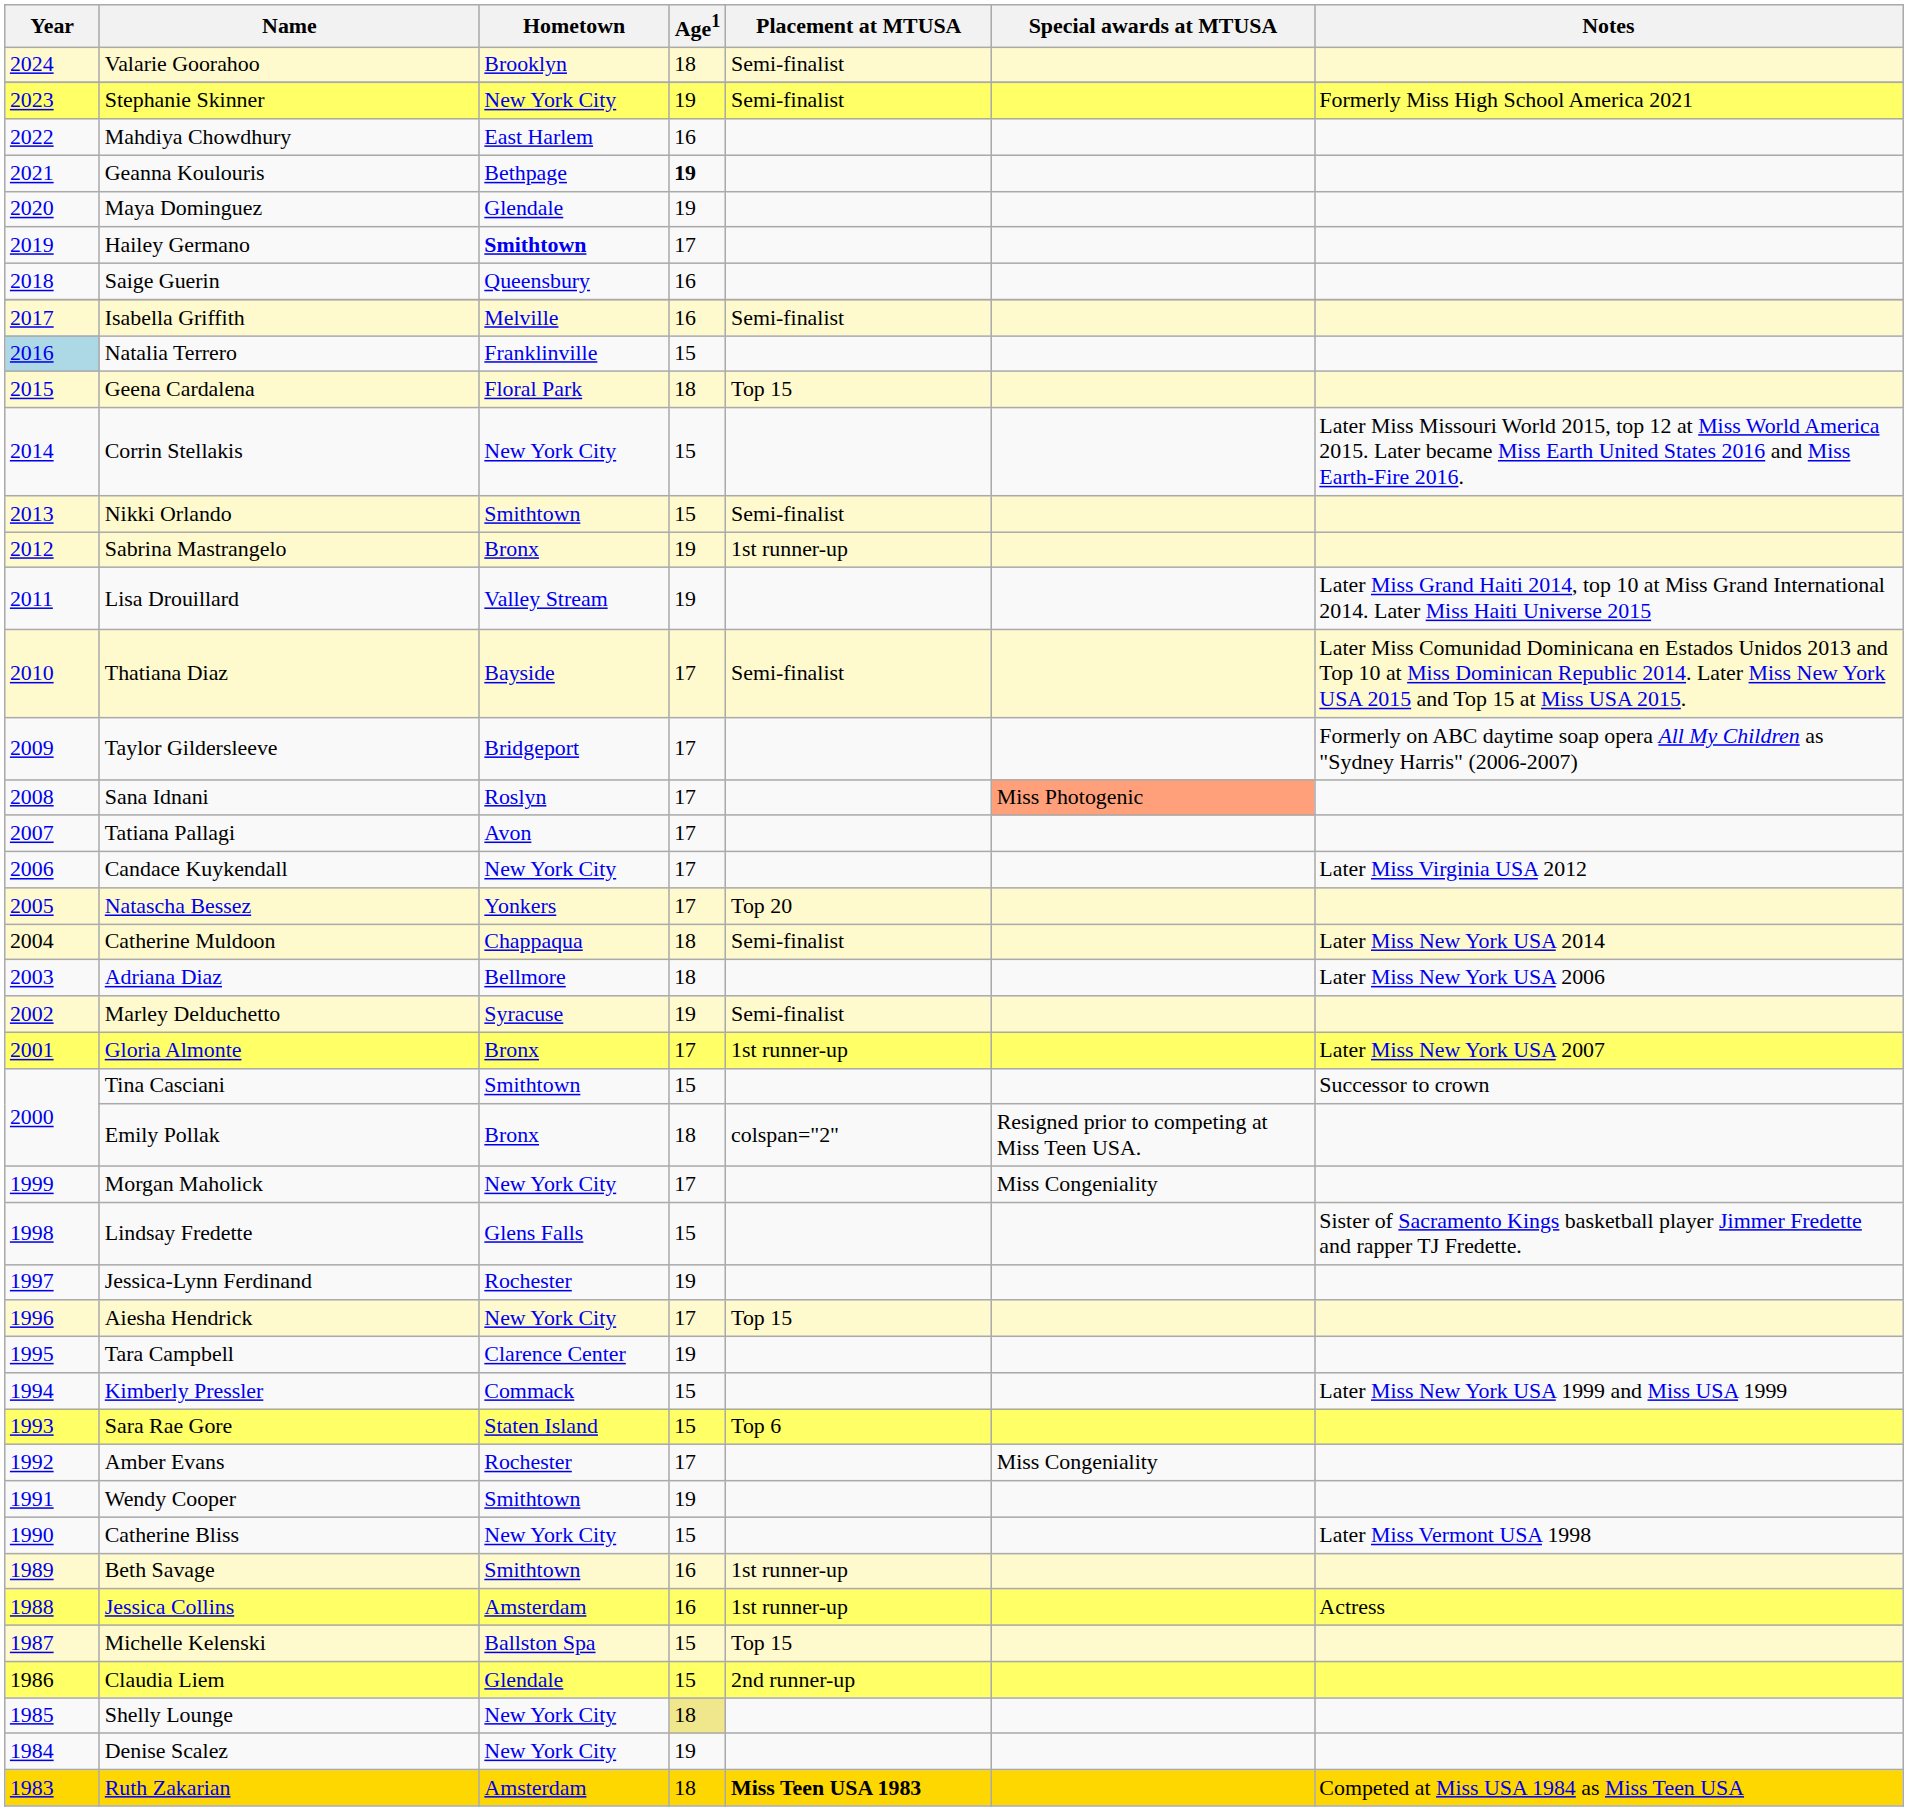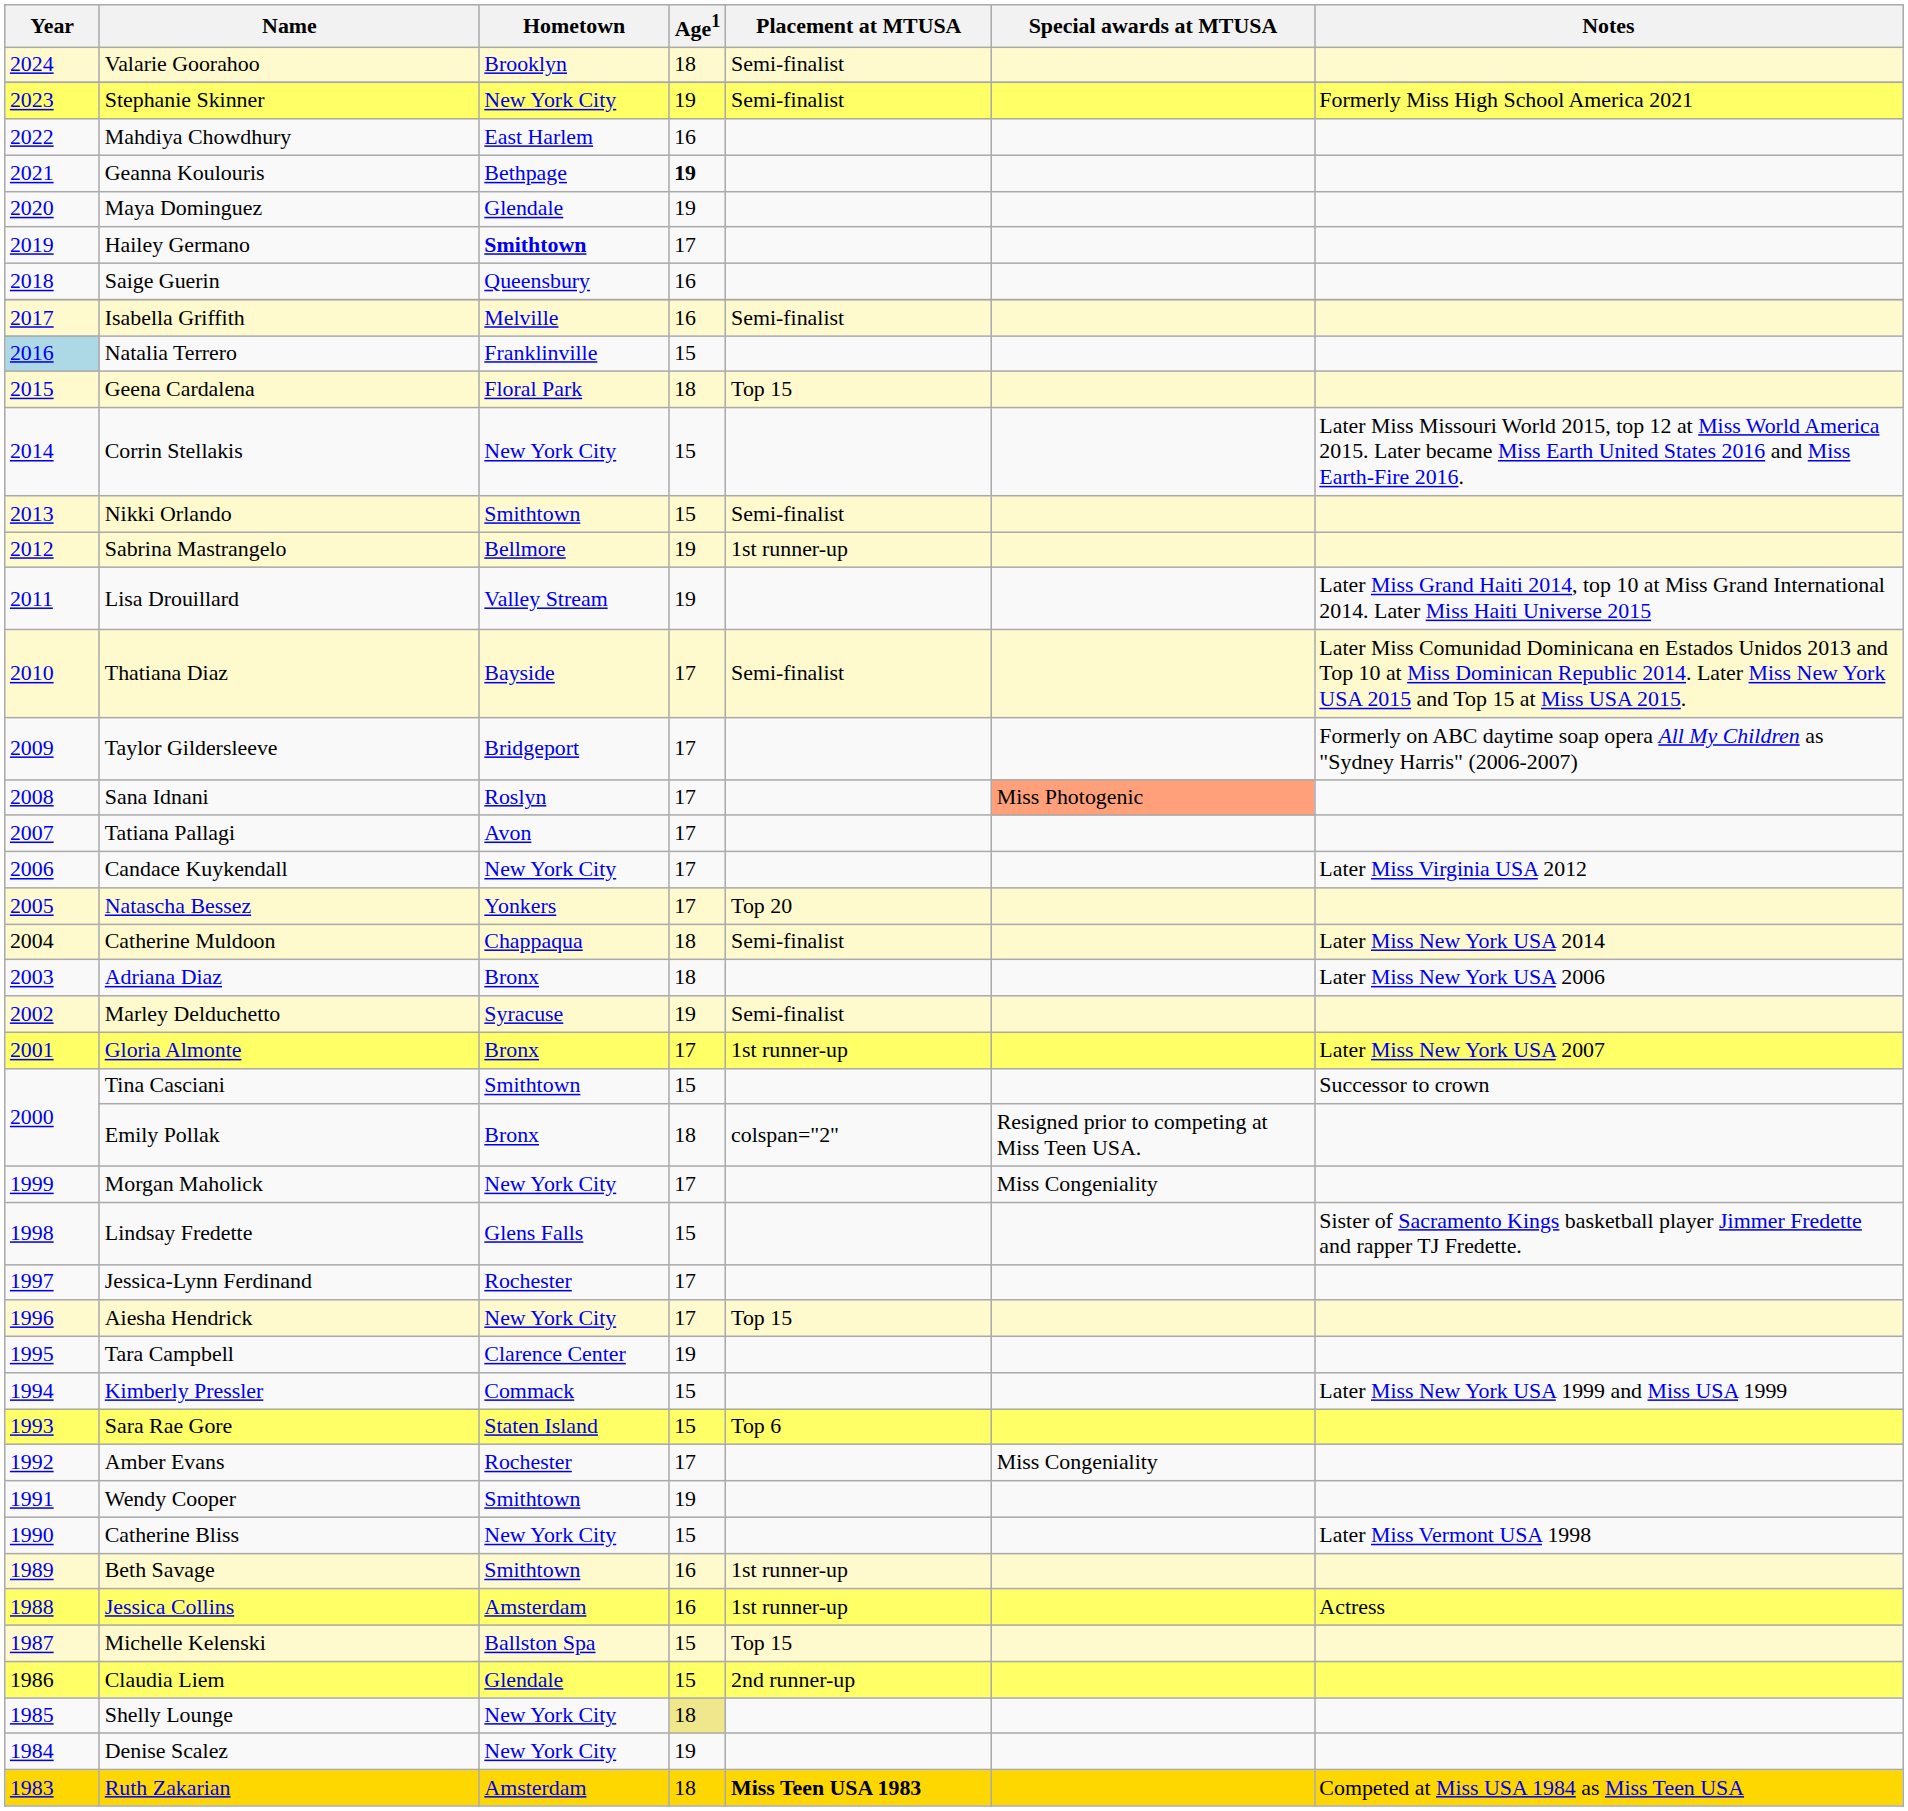(512, 549) Bronx -> (525, 549) Bellmore
(525, 977) Bellmore -> (512, 977) Bronx
(685, 1282) 19 -> (685, 1282) 17
